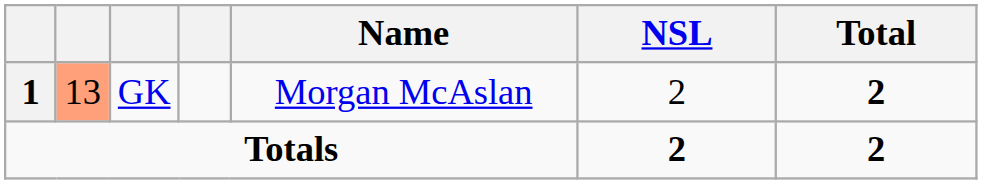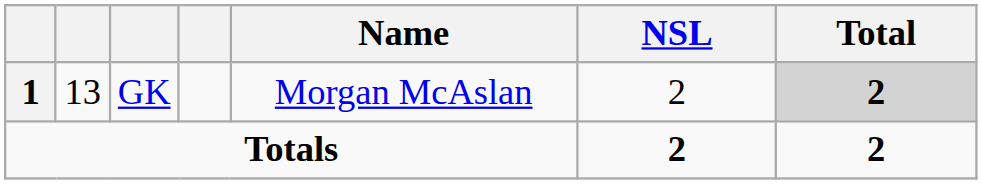(83, 91) lightsalmon background -> (83, 91) no background
(876, 91) no background -> (876, 91) lightgrey background
